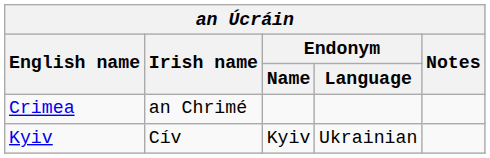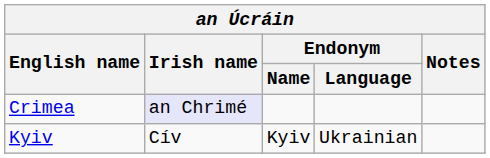(198, 109) no background -> (198, 109) lavender background
